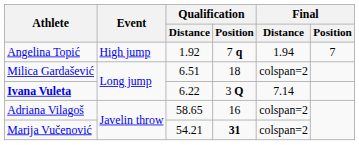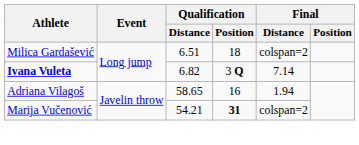- row: (44, 52)
(189, 91) 6.22 -> (189, 72) 6.82
(284, 110) colspan=2 -> (284, 91) 1.94
